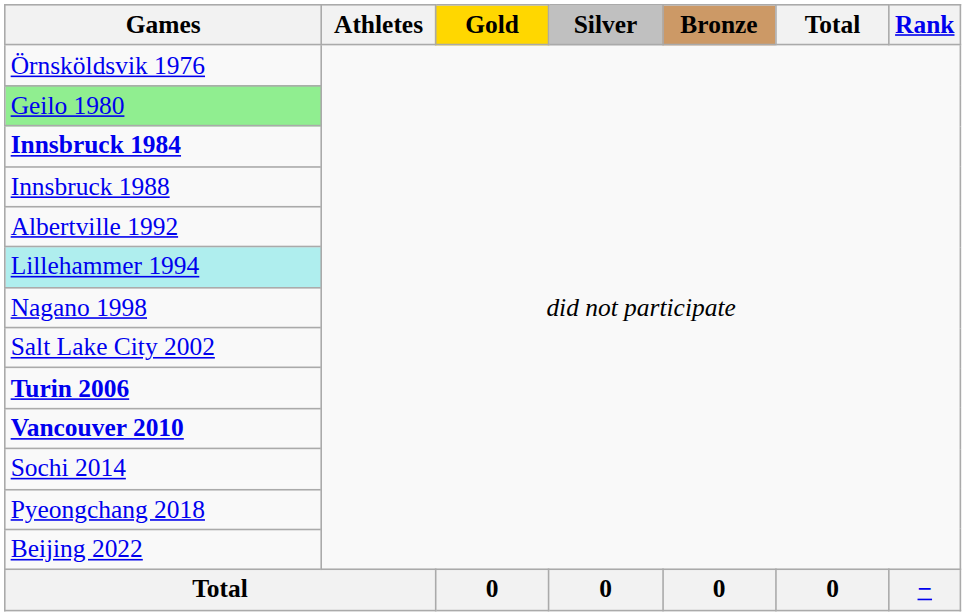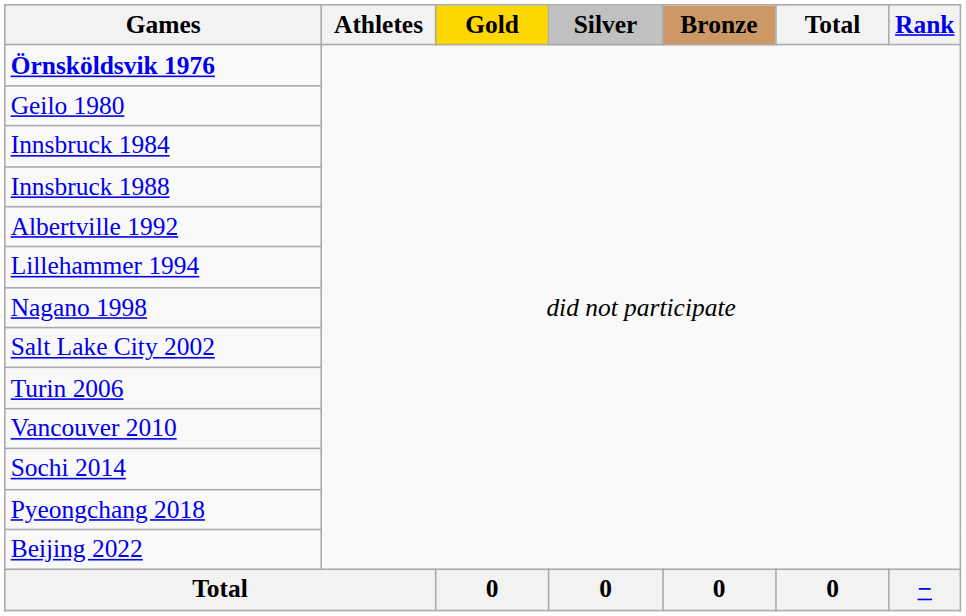(108, 65) normal -> (113, 65) bold
(68, 105) lightgreen background -> (68, 105) no background
(96, 145) bold -> (90, 145) normal
(105, 266) paleturquoise background -> (105, 266) no background
(70, 387) bold -> (67, 387) normal
(97, 428) bold -> (94, 428) normal
